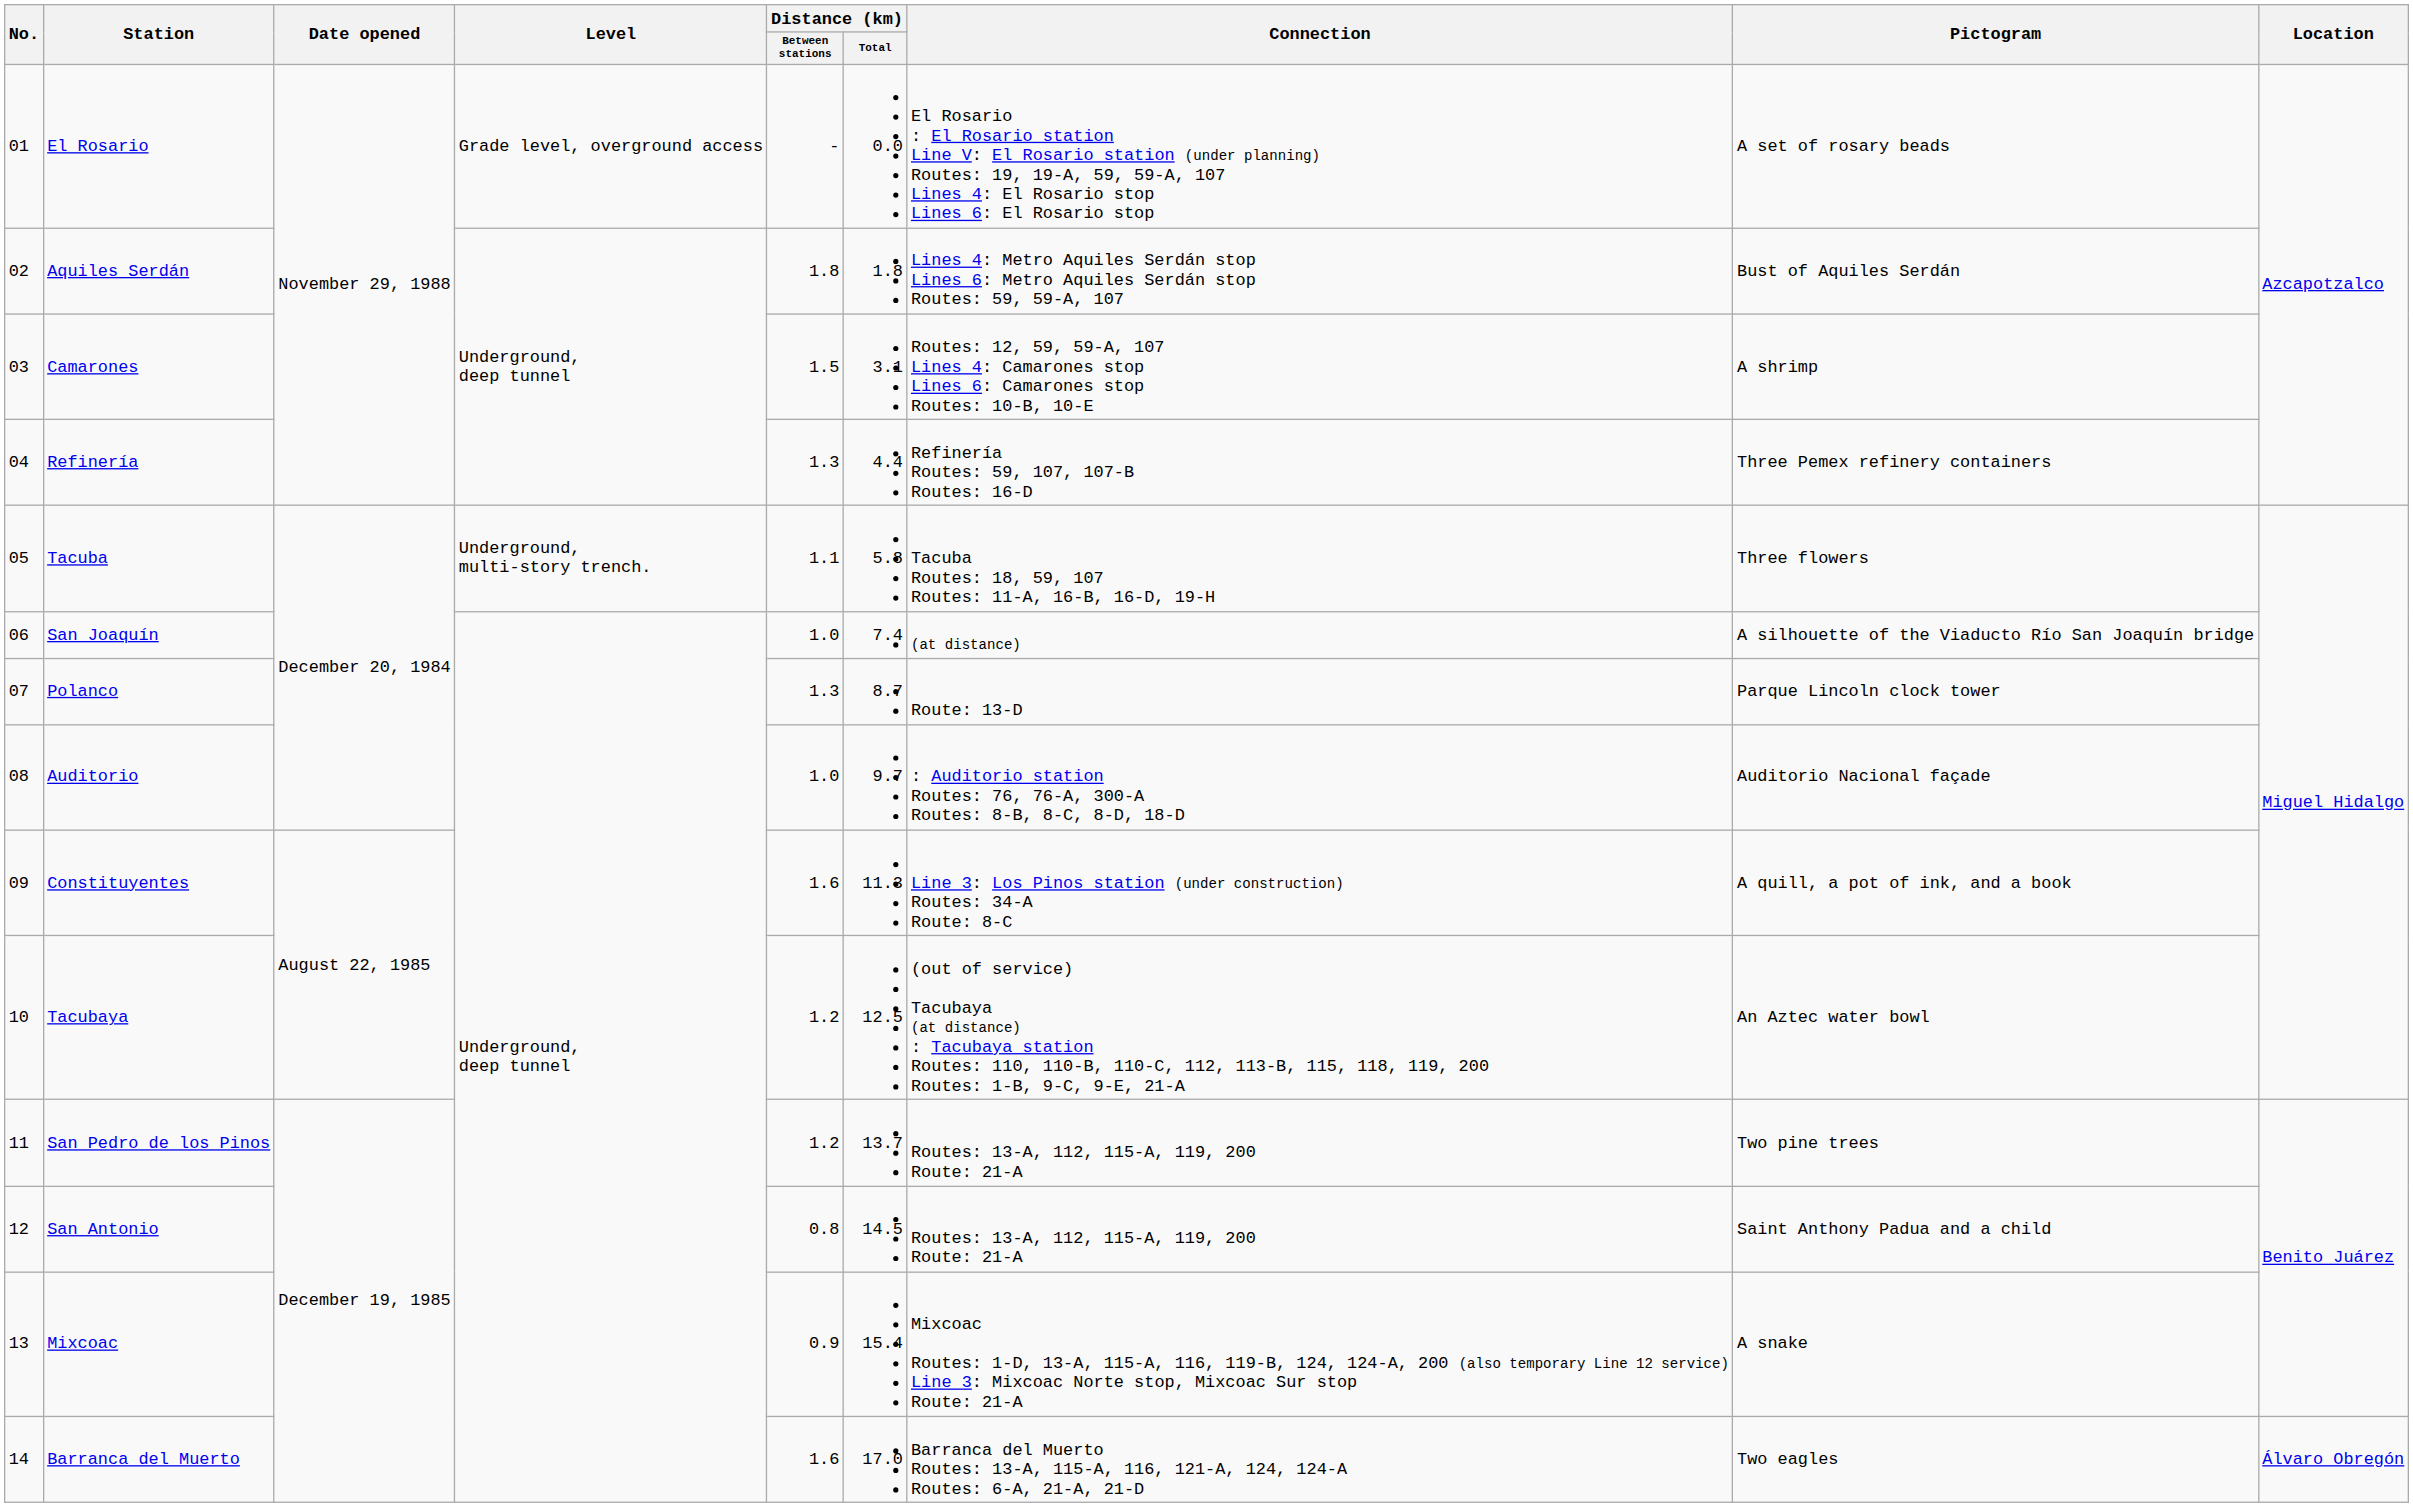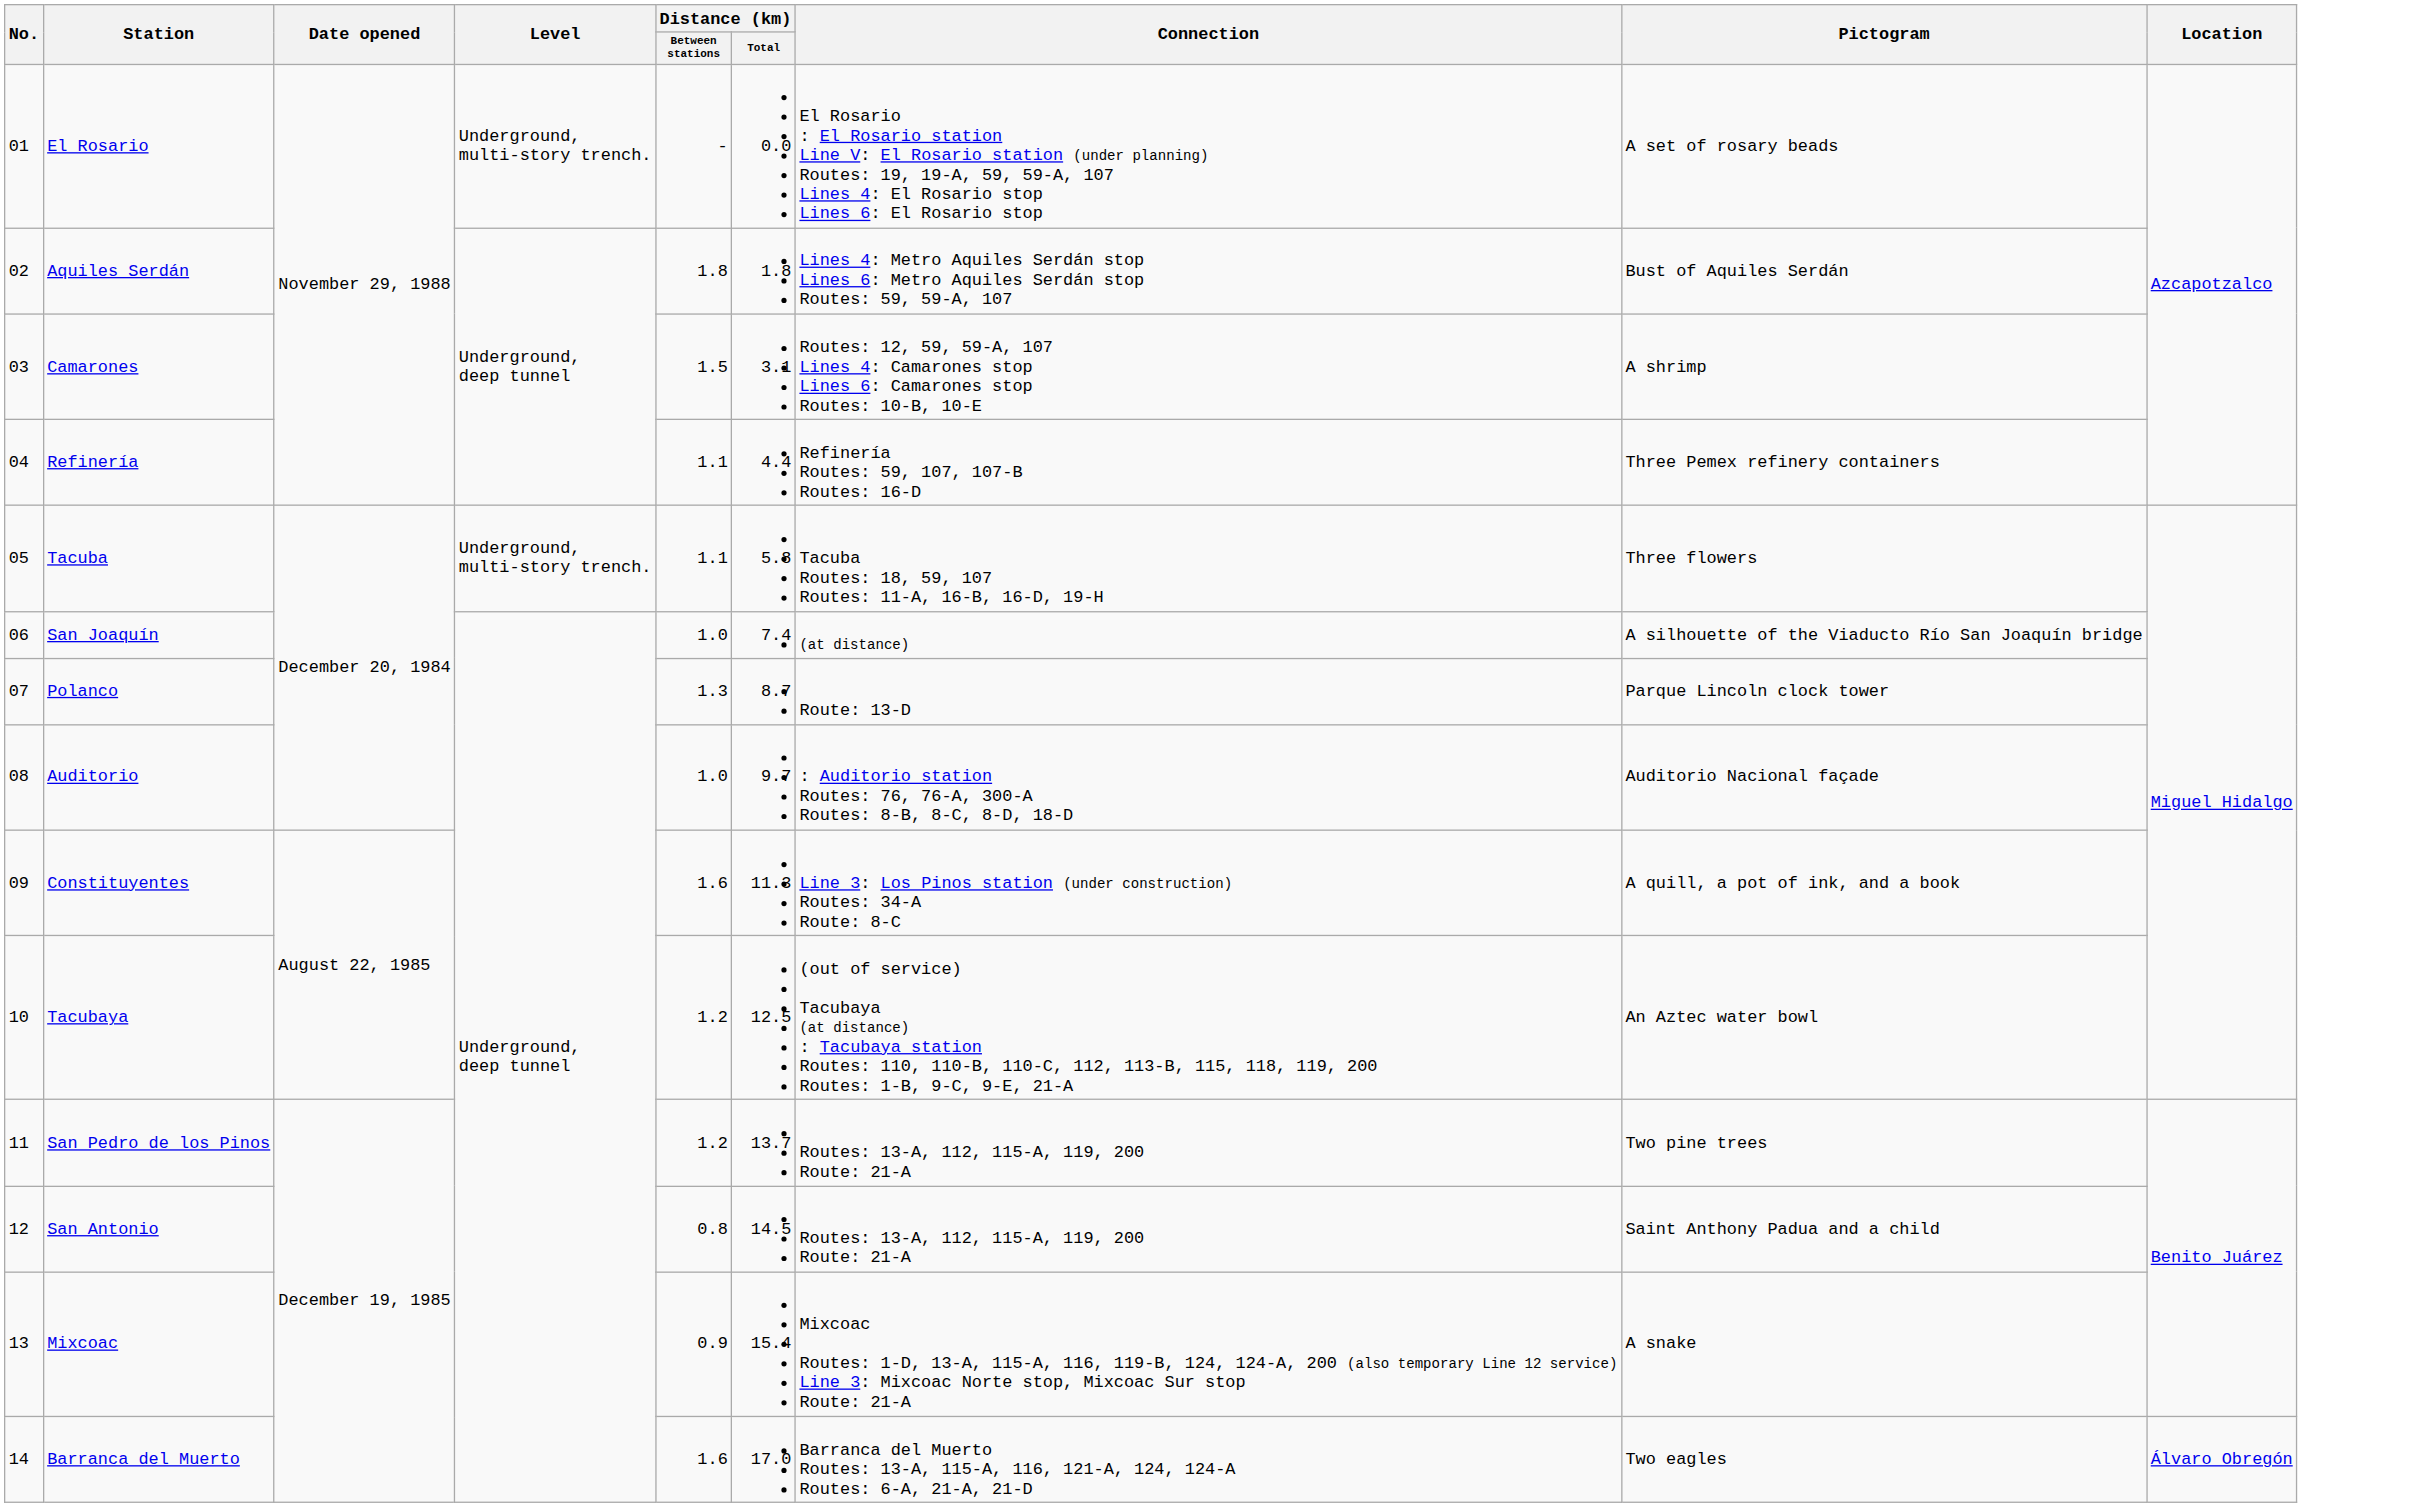(611, 146) Grade level, overground access -> (555, 146) Underground, multi-story trench.
(824, 463) 1.3 -> (713, 463) 1.1
